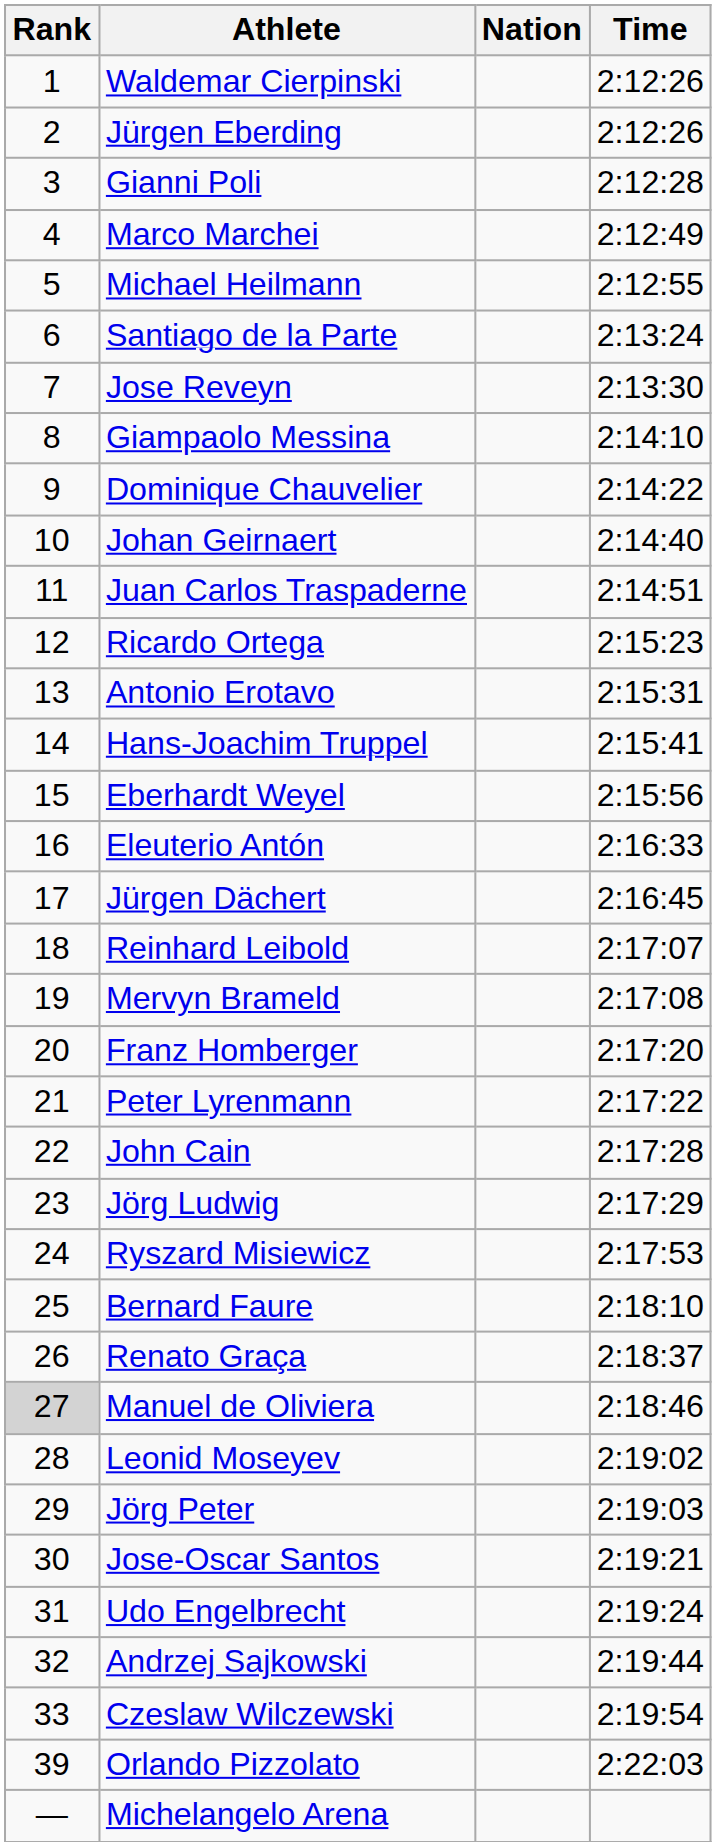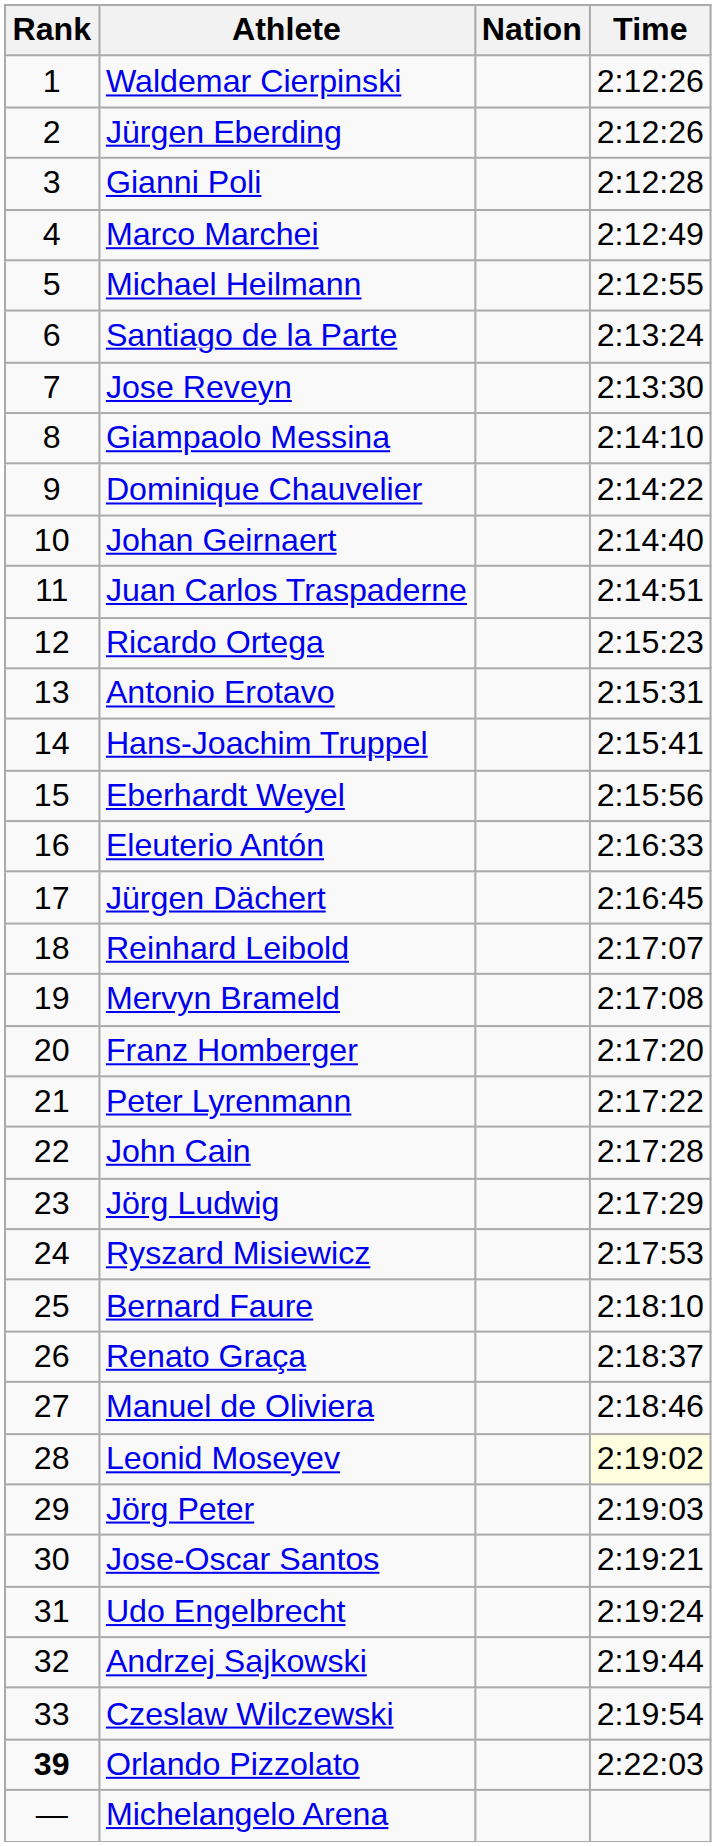(52, 1407) lightgrey background -> (52, 1407) no background
(650, 1458) no background -> (650, 1458) lightyellow background
(52, 1764) normal -> (52, 1764) bold
